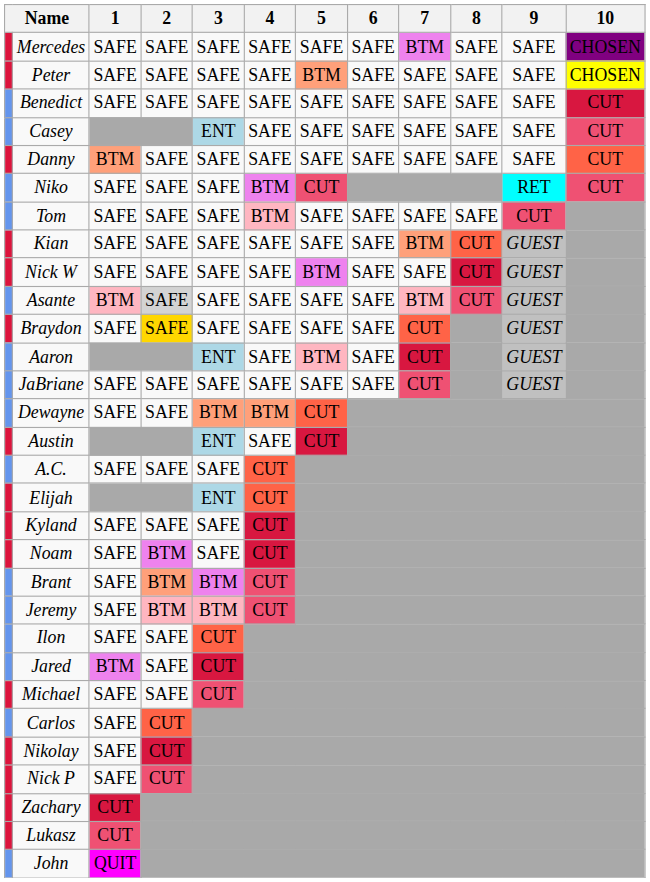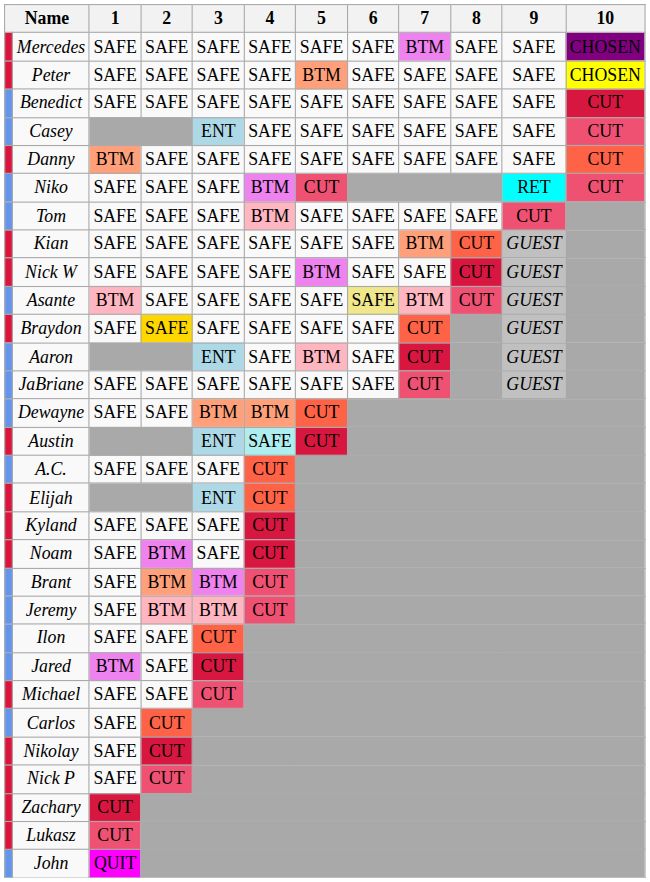(167, 300) lightgrey background -> (167, 300) no background
(373, 300) no background -> (373, 300) khaki background
(270, 441) no background -> (270, 441) paleturquoise background
